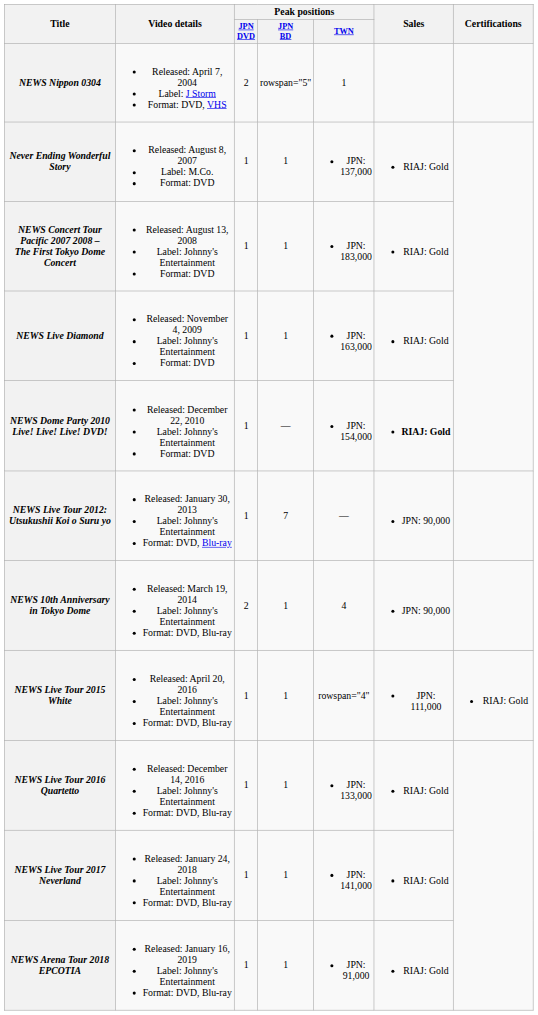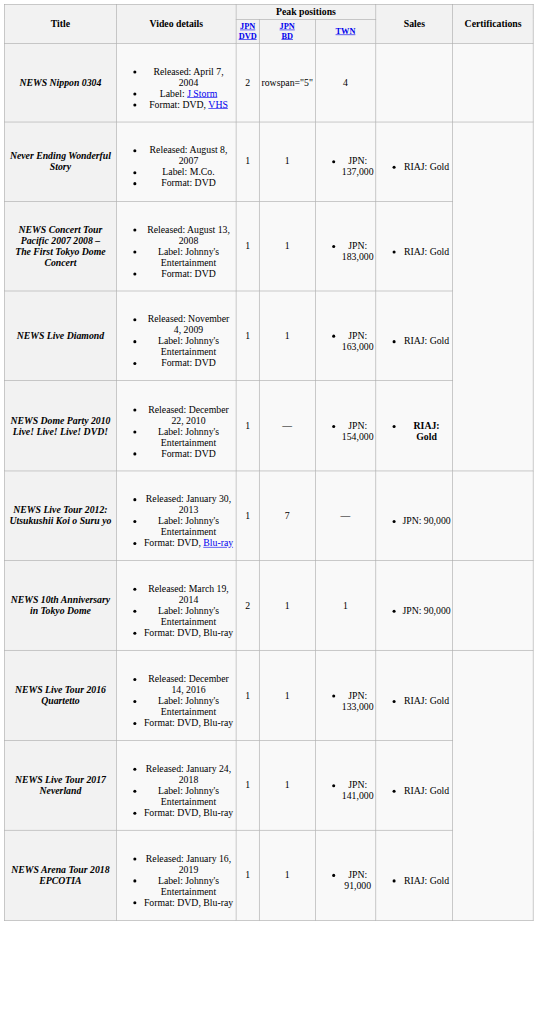(344, 82) 1 -> (345, 82) 4
(344, 605) 4 -> (345, 605) 1
- row: (60, 695)
